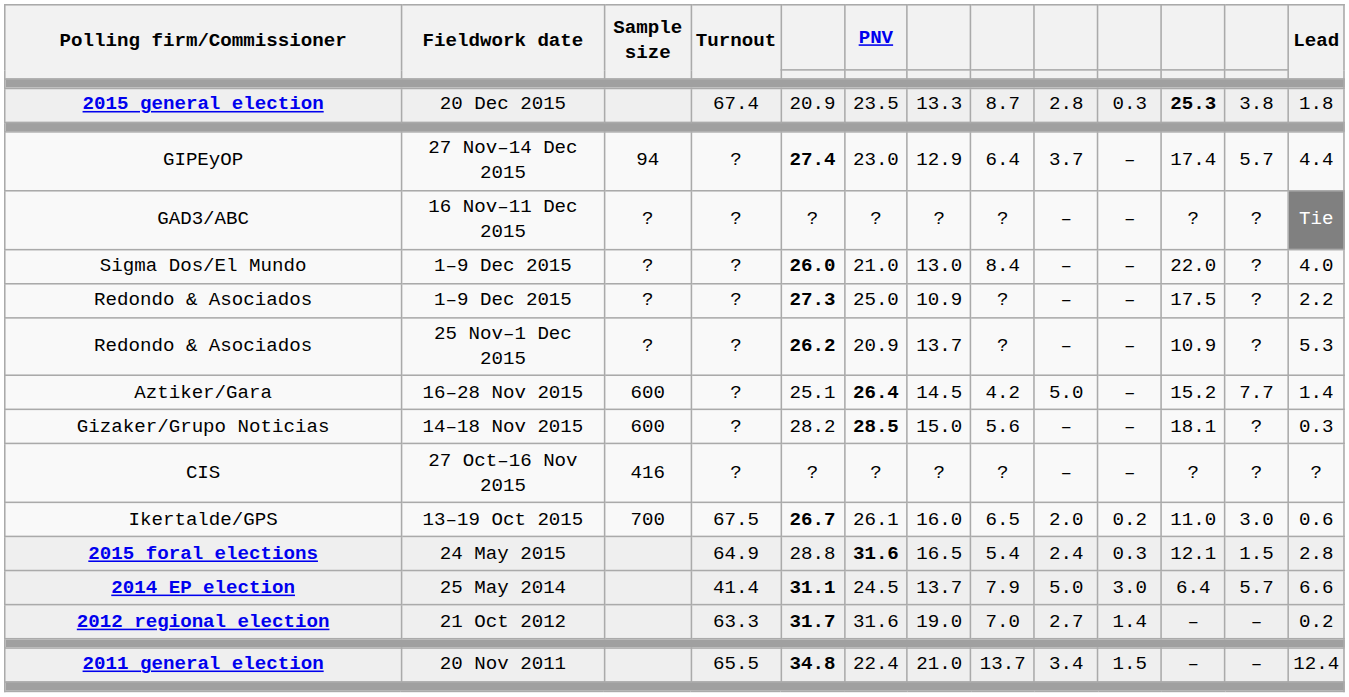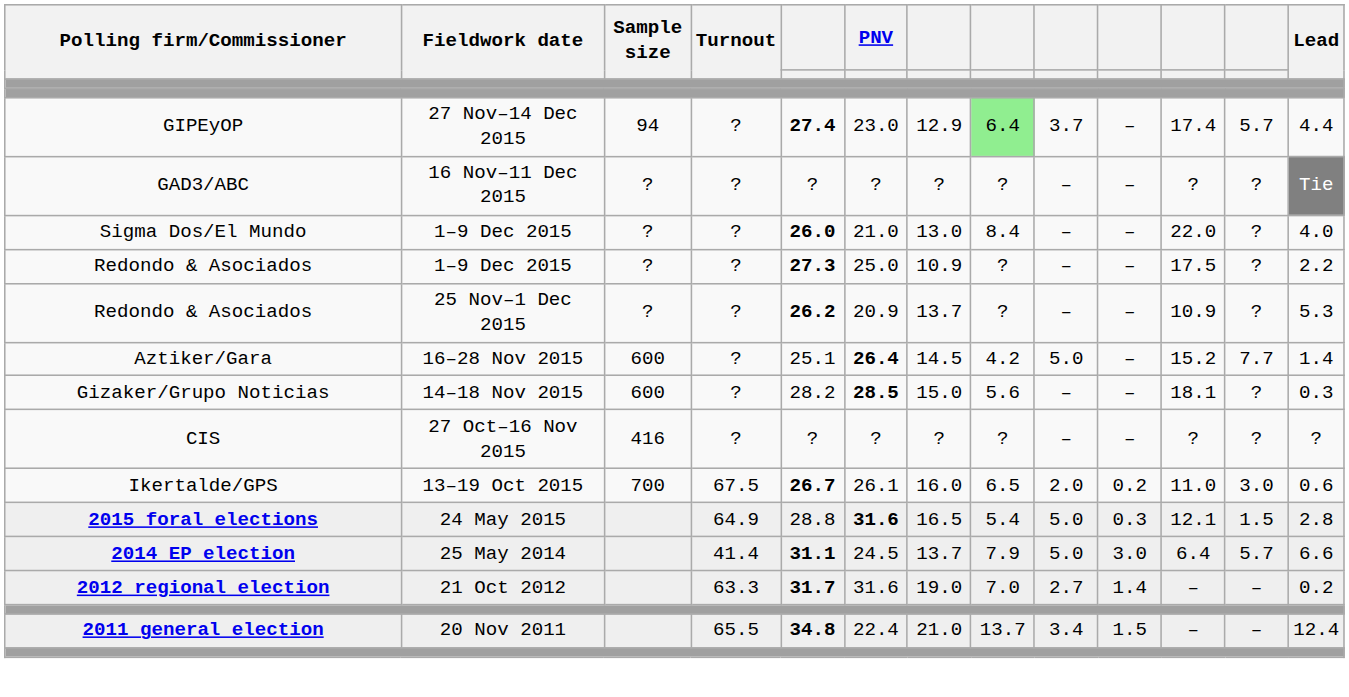- row: (203, 106)
(1003, 161) no background -> (1003, 127) lightgreen background
(1066, 554) 2.4 -> (1066, 520) 5.0
